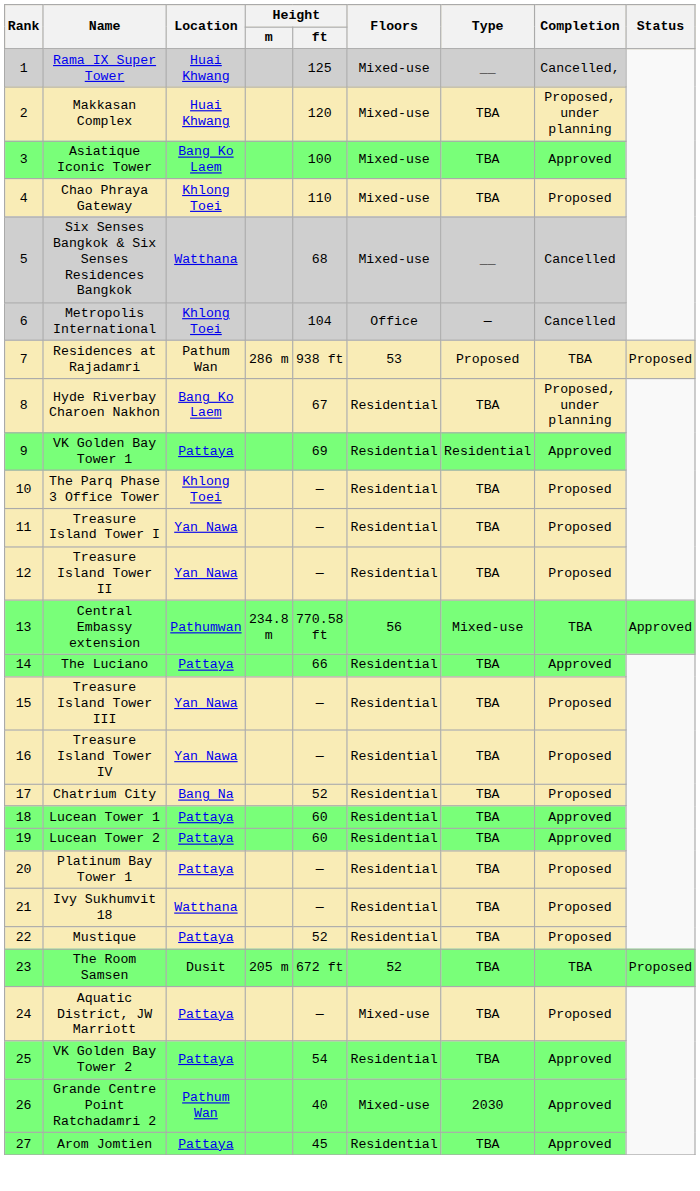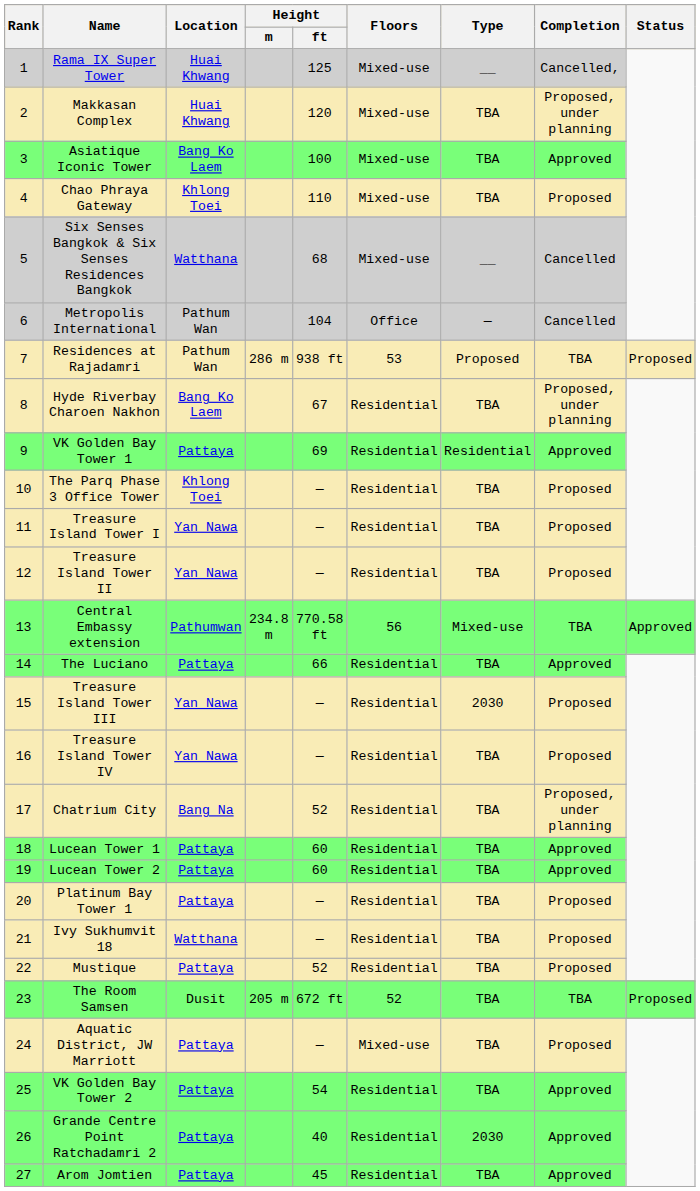(206, 321) Khlong Toei -> (206, 321) Pathum Wan
(488, 703) TBA -> (488, 703) 2030
(580, 795) Proposed -> (580, 811) Proposed, under planning
(206, 1105) Pathum Wan -> (206, 1137) Pattaya
(394, 1105) Mixed-use -> (394, 1137) Residential
